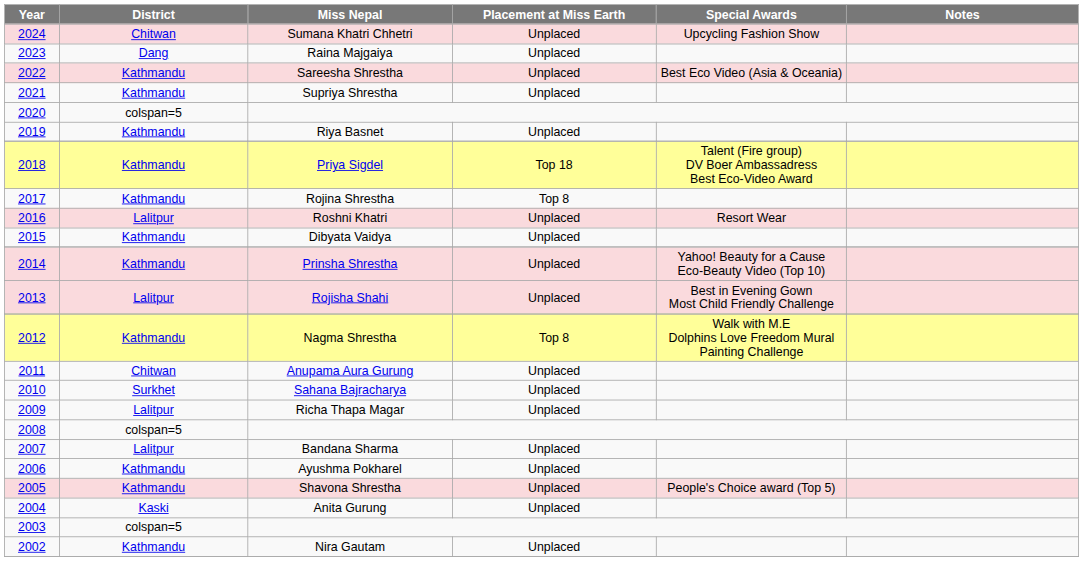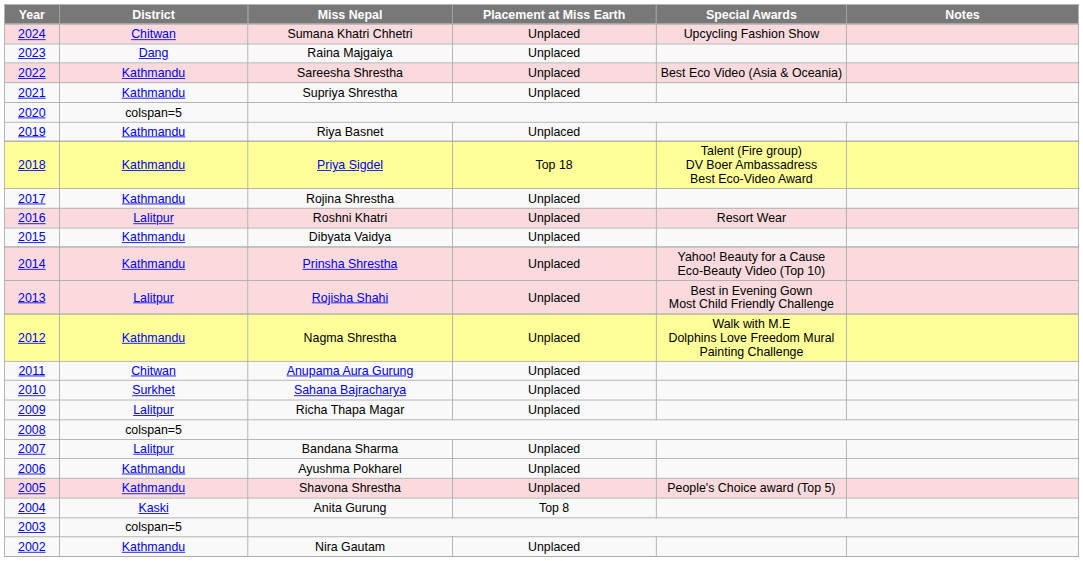(554, 199) Top 8 -> (554, 199) Unplaced
(554, 338) Top 8 -> (554, 338) Unplaced
(554, 508) Unplaced -> (554, 508) Top 8
